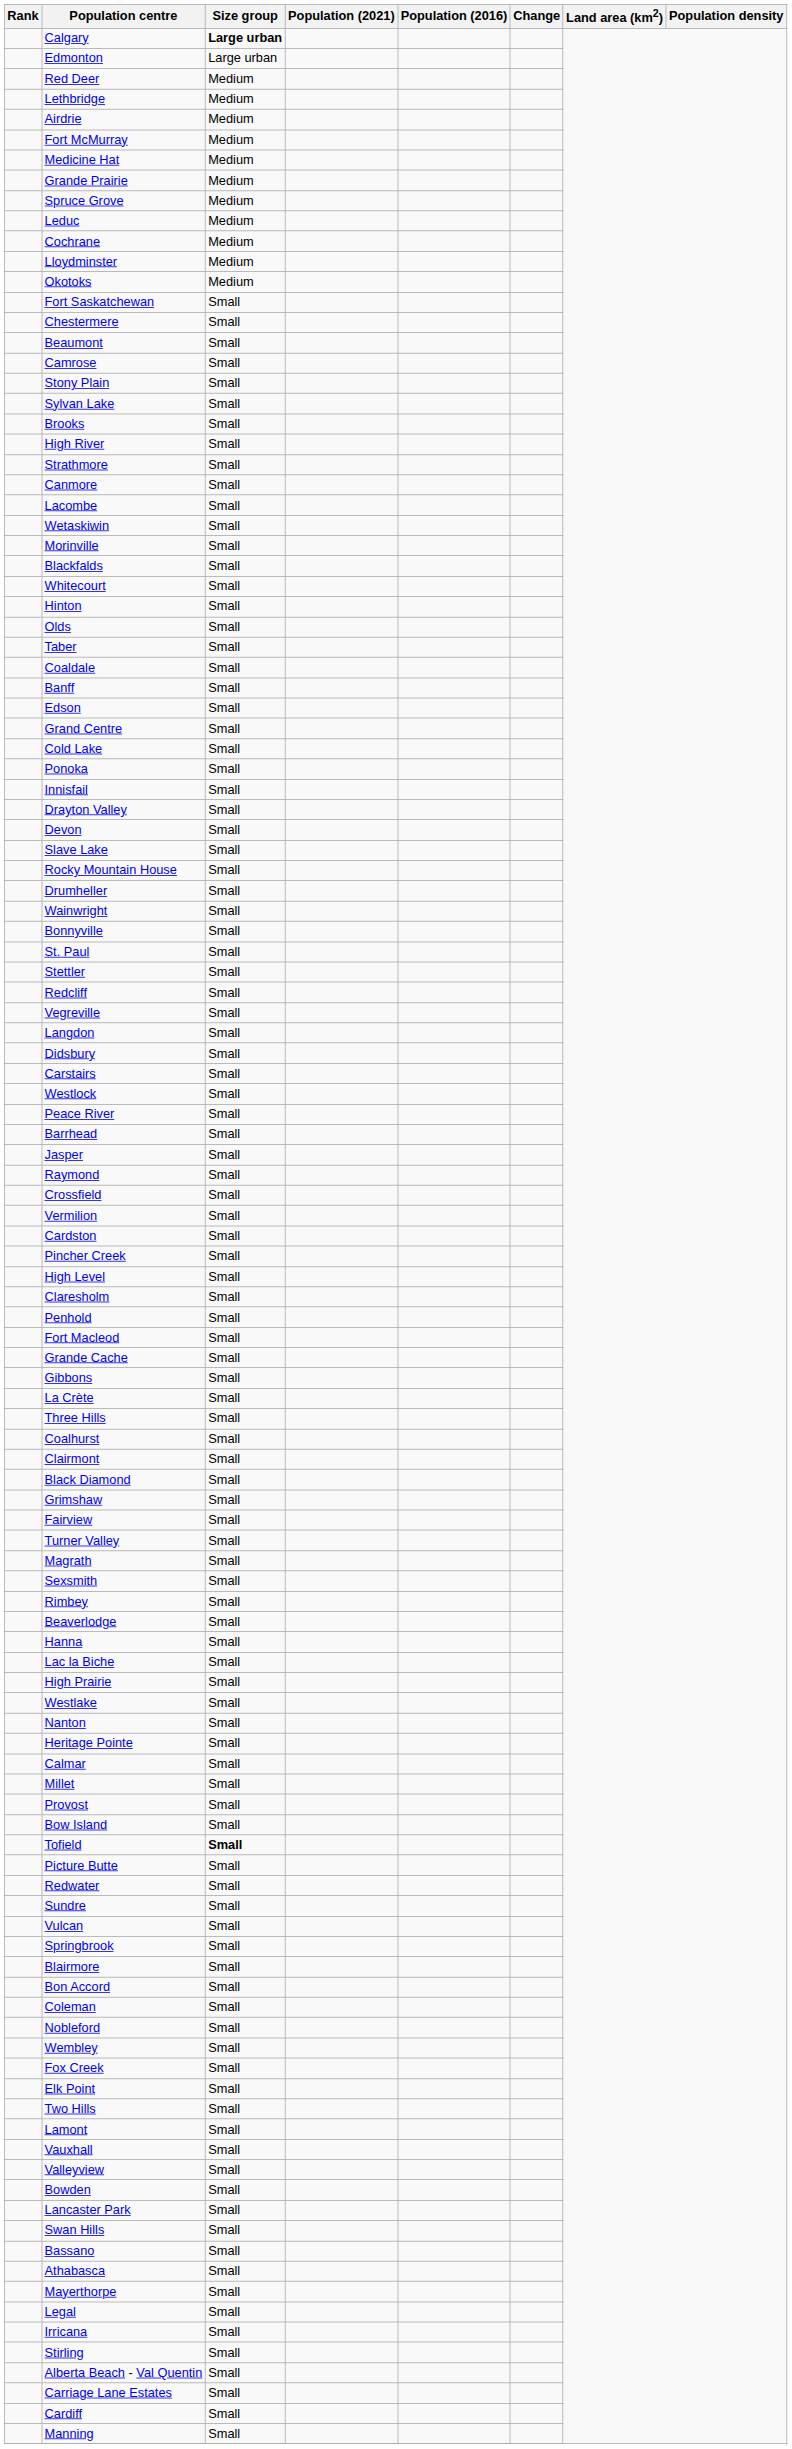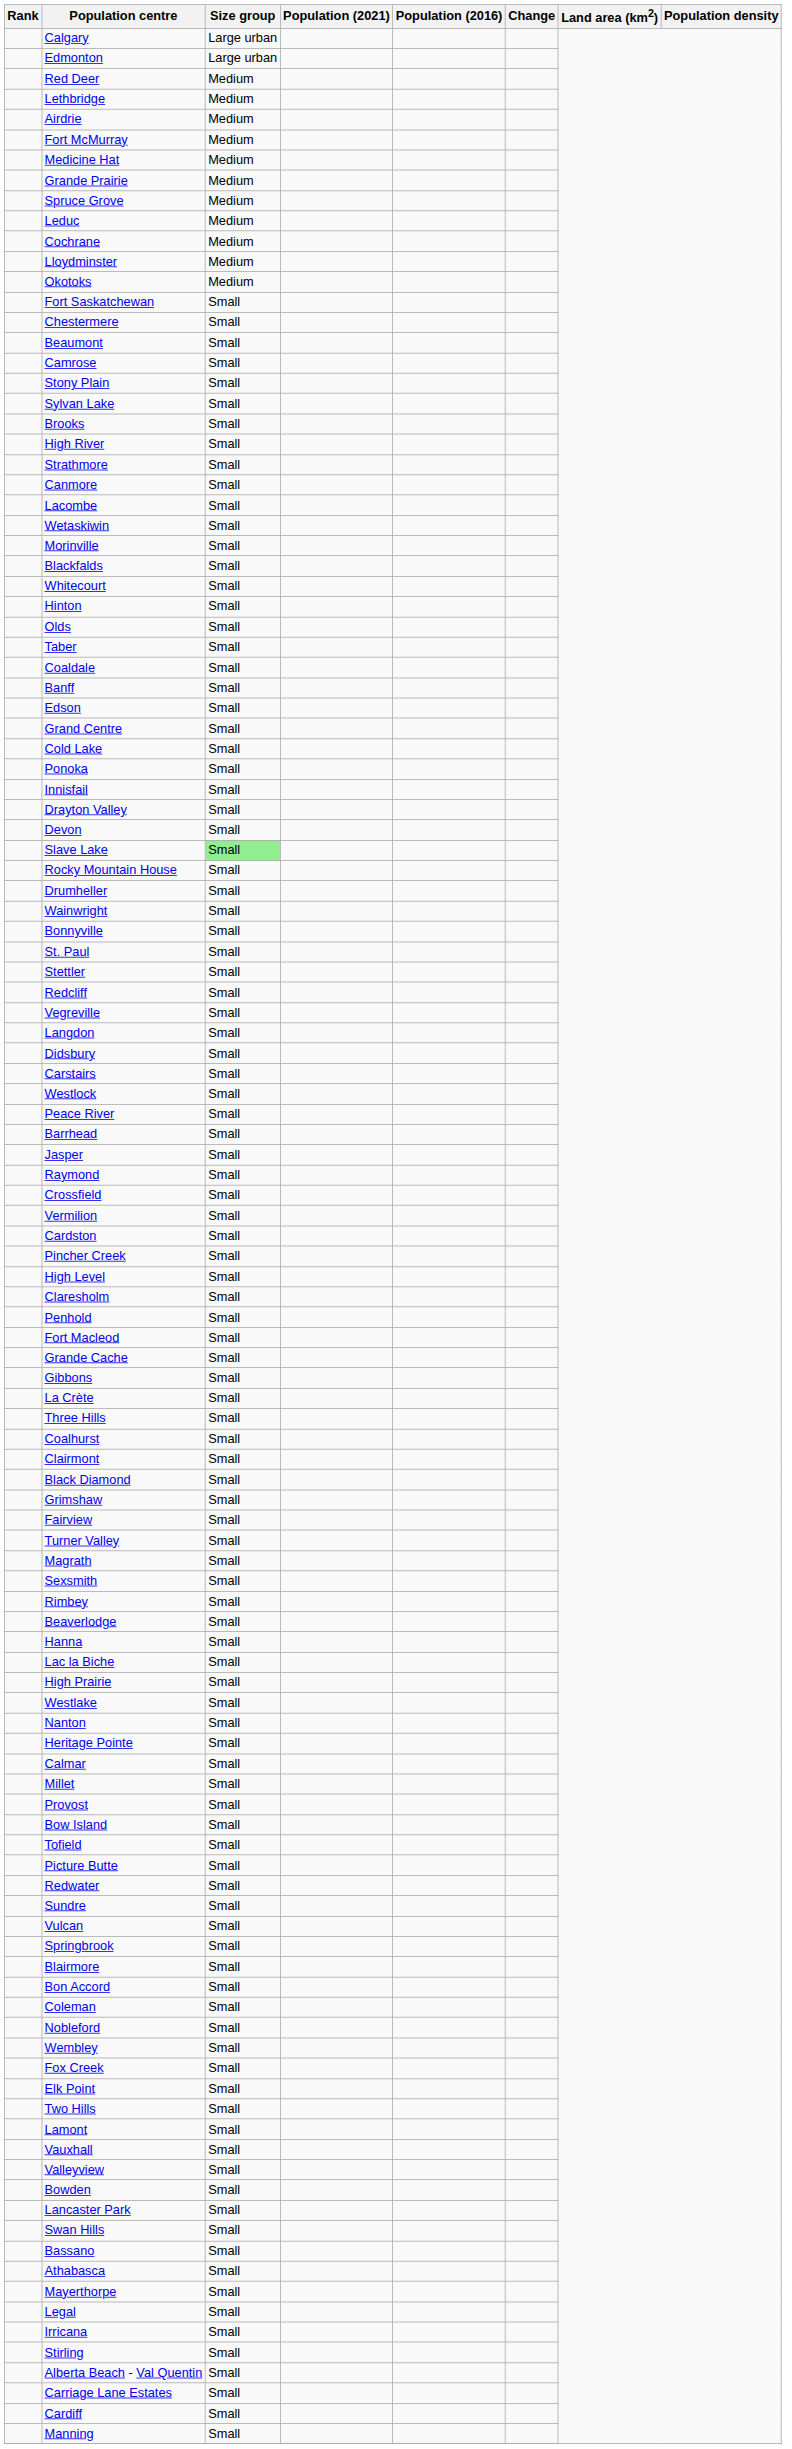(245, 38) bold -> (243, 38) normal
(224, 850) no background -> (224, 850) lightgreen background
(225, 1845) bold -> (224, 1845) normal
